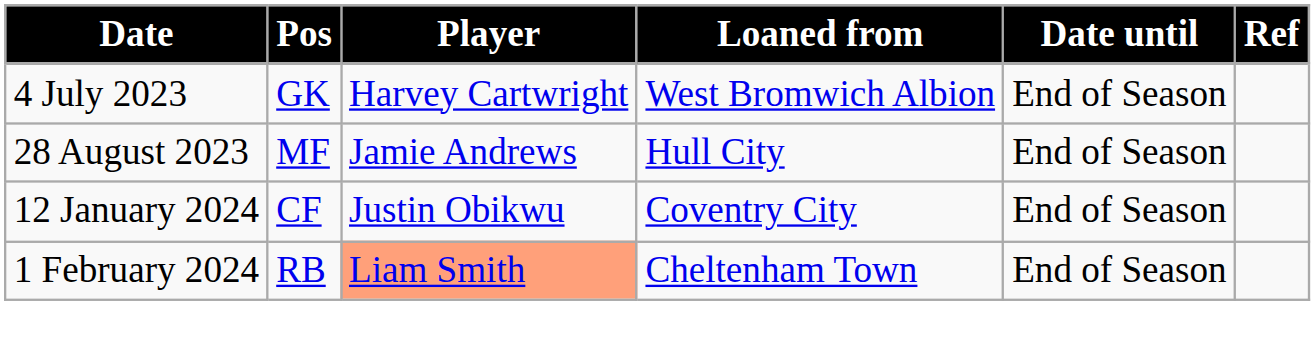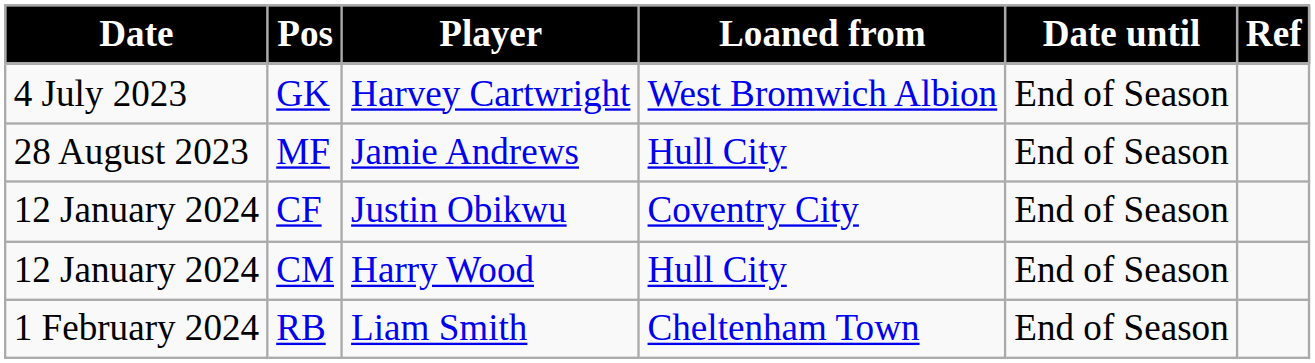+ row: (305, 269)
(437, 269) lightsalmon background -> (439, 328) no background
